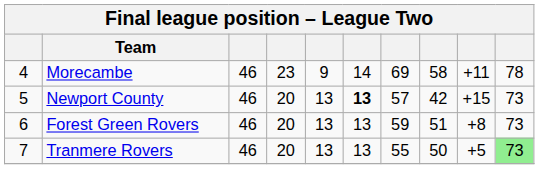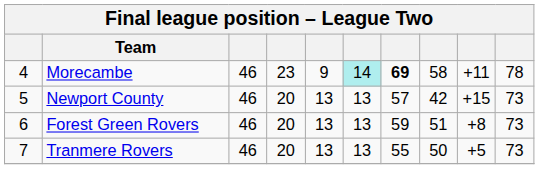(362, 73) no background -> (362, 73) paleturquoise background
(400, 73) normal -> (400, 73) bold
(362, 99) bold -> (362, 99) normal
(515, 150) lightgreen background -> (515, 150) no background
